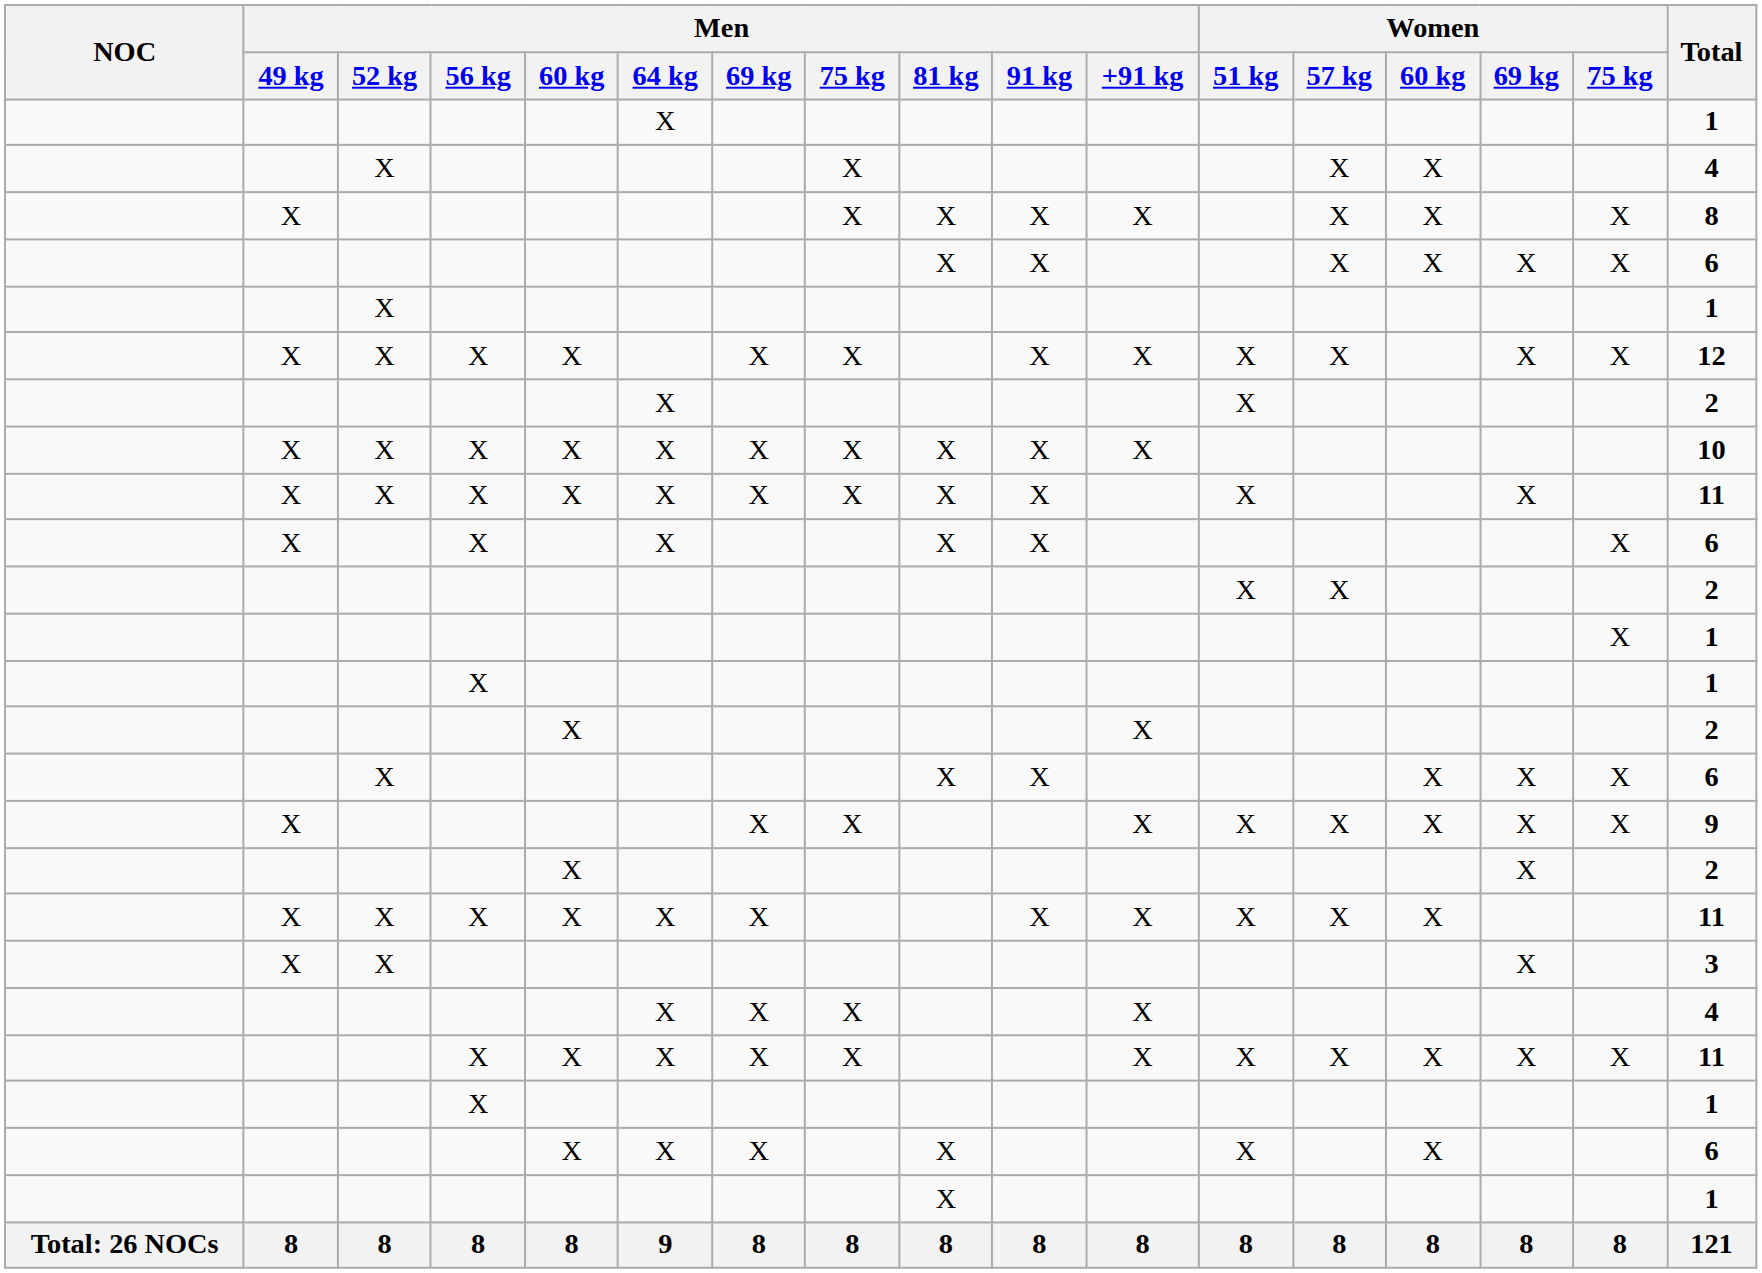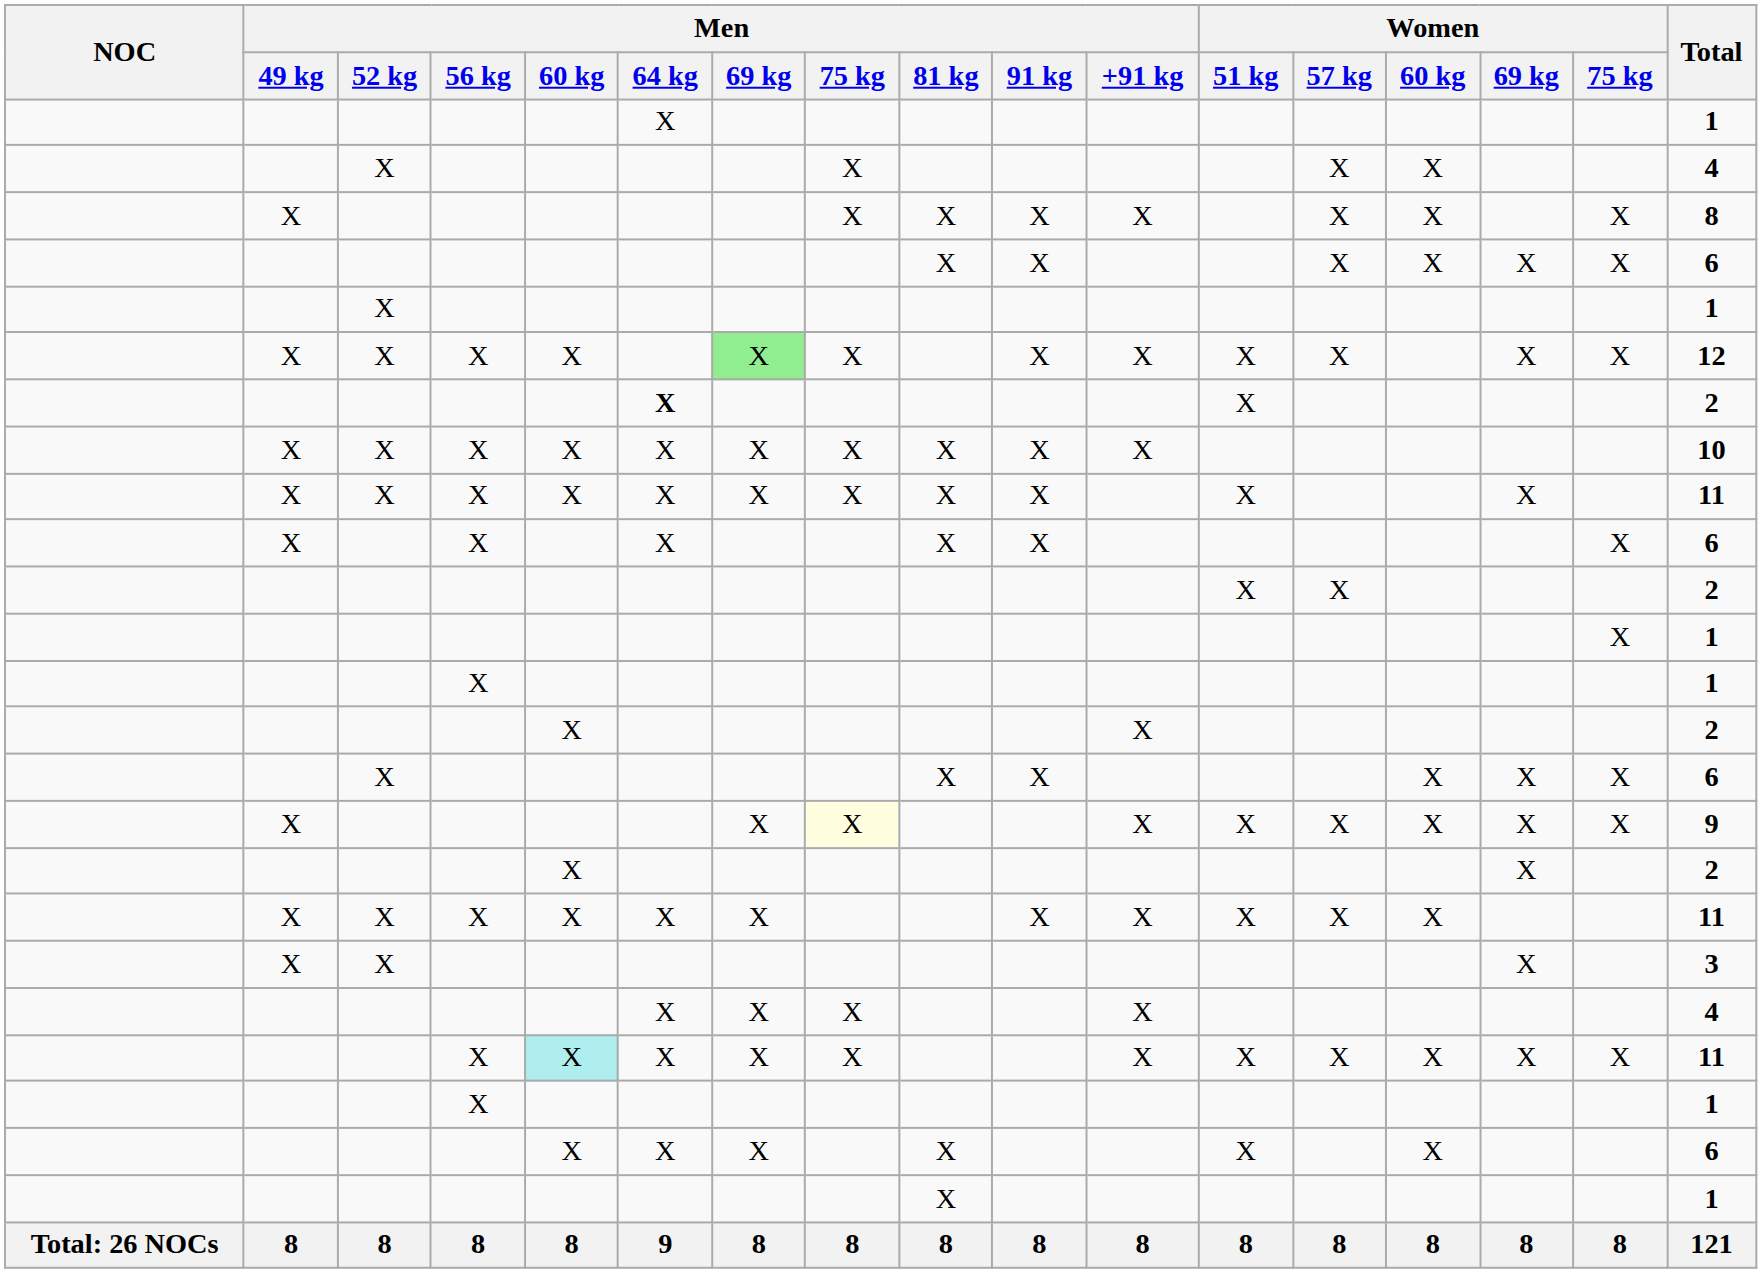(759, 355) no background -> (759, 355) lightgreen background
(665, 402) normal -> (665, 402) bold
(852, 823) no background -> (852, 823) lightyellow background
(572, 1057) no background -> (572, 1057) paleturquoise background
